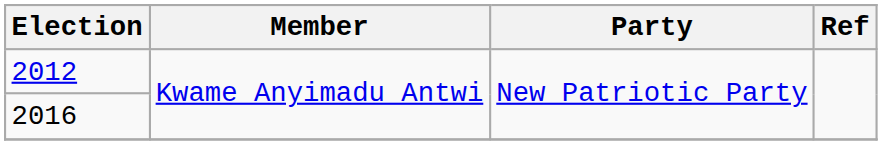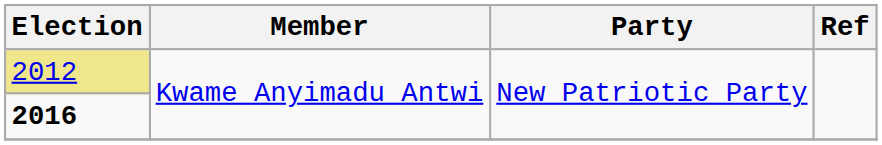(44, 72) no background -> (44, 72) khaki background
(44, 116) normal -> (44, 116) bold
